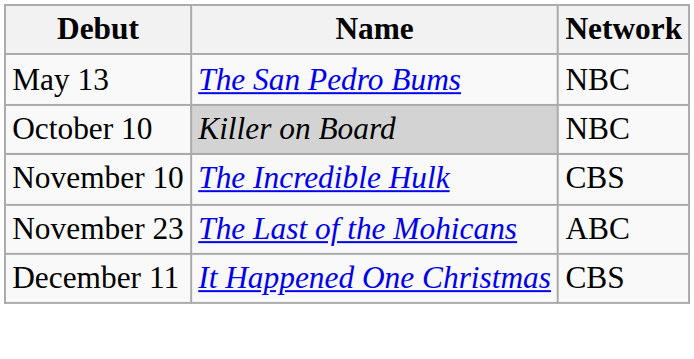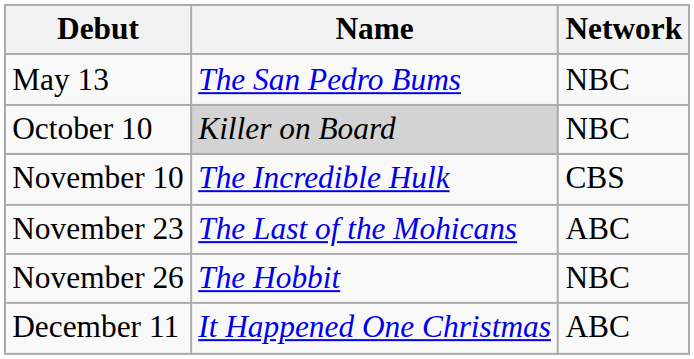+ row: (98, 278)
(595, 278) CBS -> (598, 327) ABC
